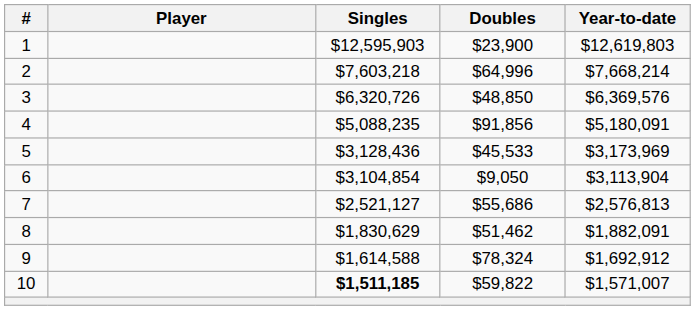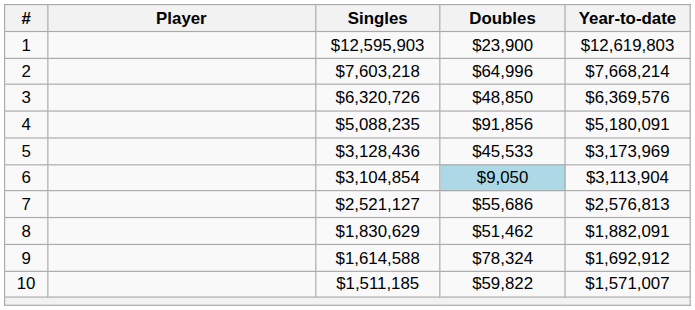(503, 178) no background -> (503, 178) lightblue background
(378, 284) bold -> (378, 284) normal
